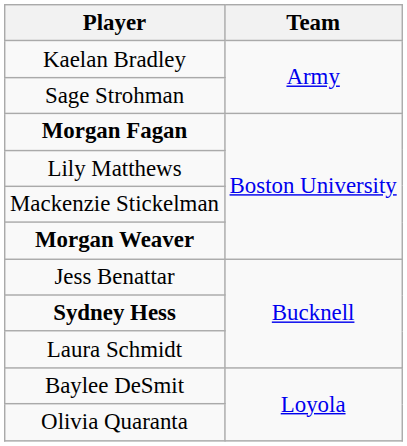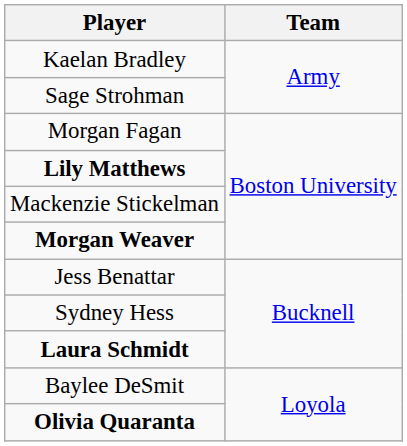(114, 131) bold -> (114, 131) normal
(115, 167) normal -> (115, 167) bold
(115, 312) bold -> (115, 312) normal
(115, 349) normal -> (115, 349) bold
(114, 421) normal -> (115, 421) bold
